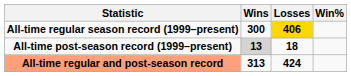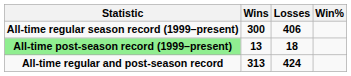(292, 30) gold background -> (292, 30) no background
(123, 47) no background -> (123, 47) lightgreen background
(256, 47) lightgrey background -> (256, 47) no background
(123, 63) lightsalmon background -> (123, 63) no background
